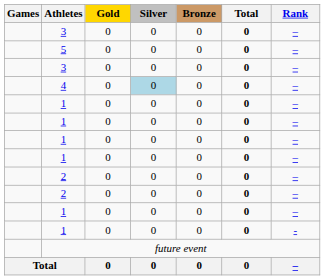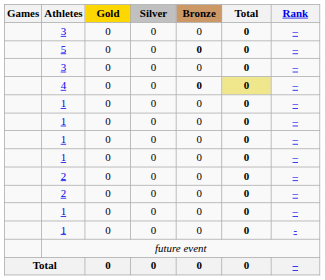(199, 50) normal -> (199, 50) bold
(154, 86) lightblue background -> (154, 86) no background
(199, 86) normal -> (199, 86) bold
(246, 86) no background -> (246, 86) khaki background
